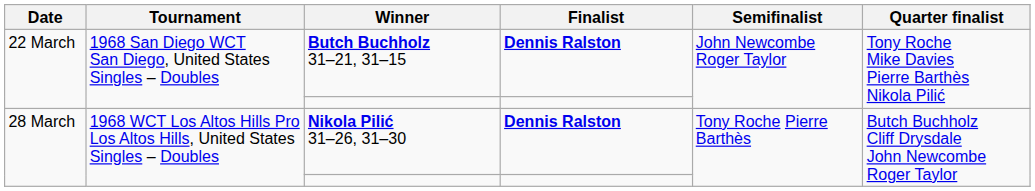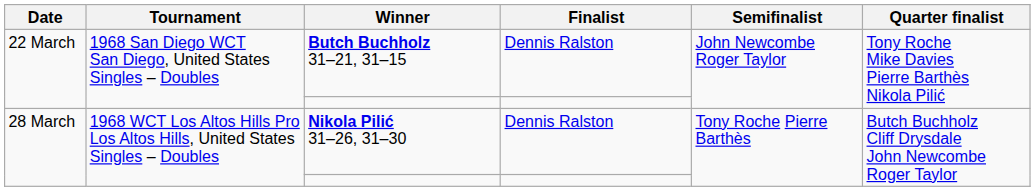(562, 42) bold -> (559, 42) normal
(562, 121) bold -> (559, 121) normal
